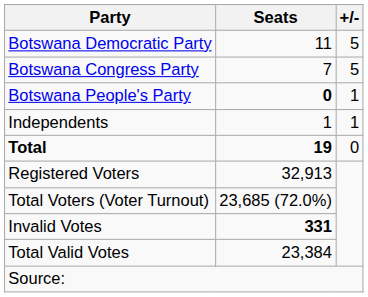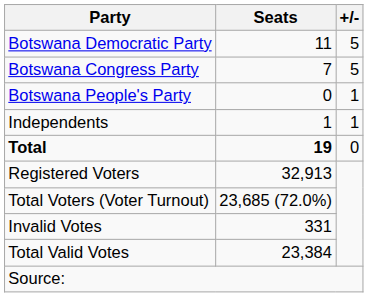(327, 95) bold -> (327, 95) normal
(318, 226) bold -> (318, 226) normal
